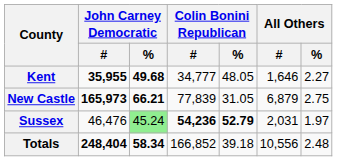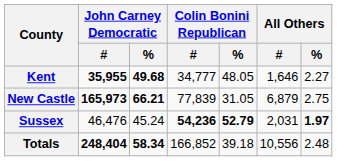(148, 122) lightgreen background -> (148, 122) no background
(317, 122) normal -> (317, 122) bold
